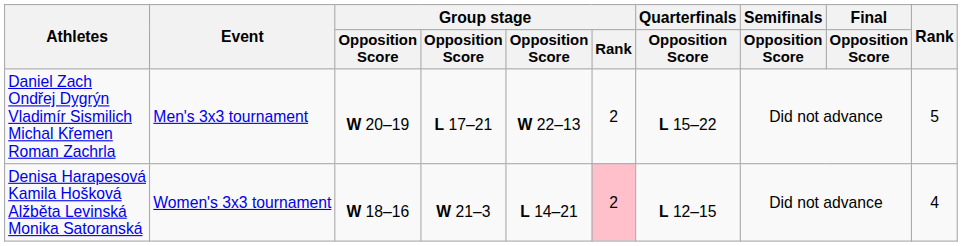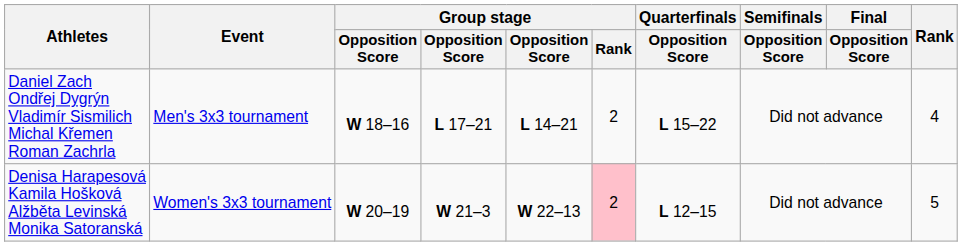(378, 125) W 20–19 -> (378, 125) W 18–16
(549, 125) W 22–13 -> (549, 125) L 14–21
(935, 117) 5 -> (935, 117) 4
(378, 211) W 18–16 -> (378, 211) W 20–19
(549, 211) L 14–21 -> (549, 211) W 22–13
(935, 203) 4 -> (935, 203) 5
